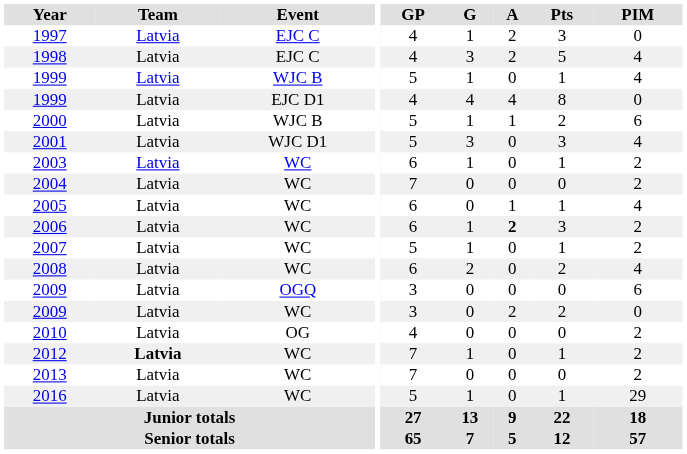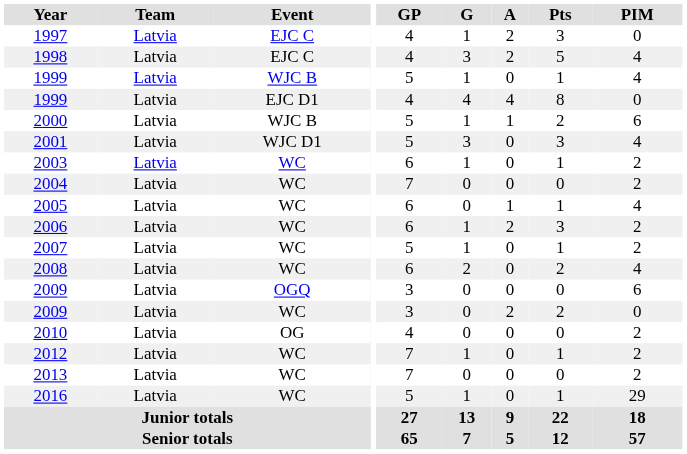(512, 226) bold -> (510, 226) normal
(158, 353) bold -> (155, 353) normal
